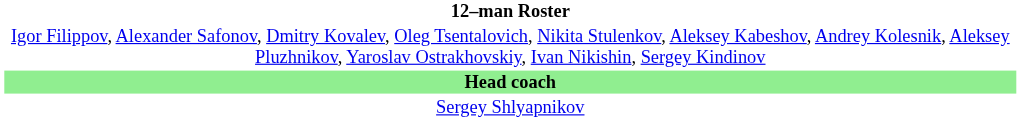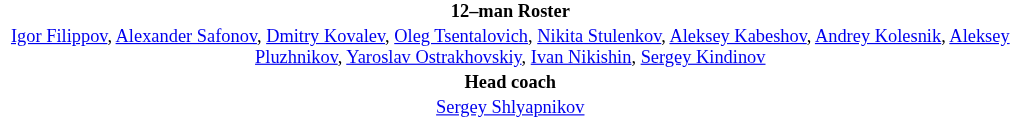(510, 82) lightgreen background -> (510, 82) no background
